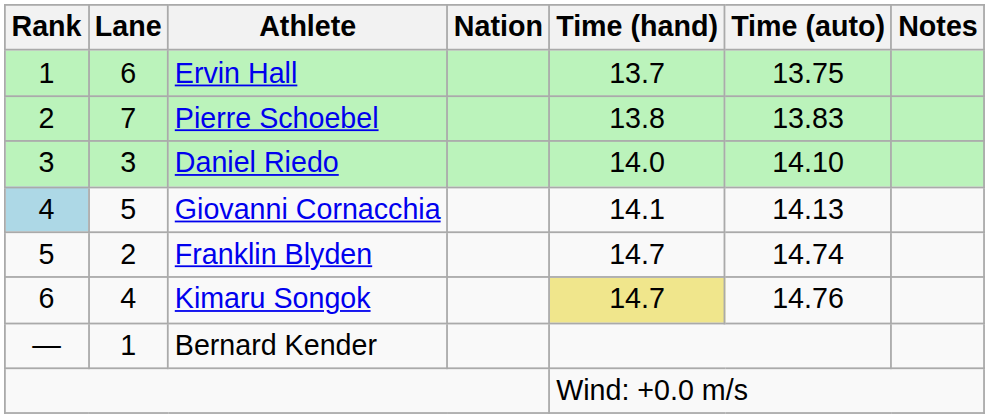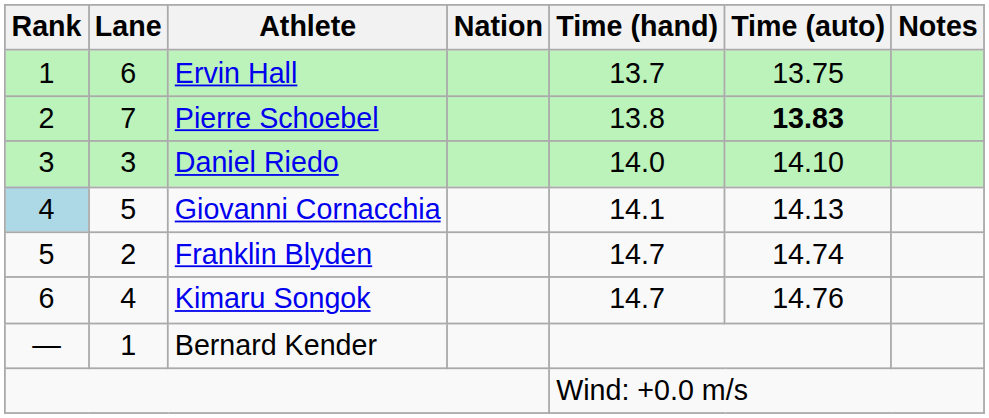(808, 118) normal -> (808, 118) bold
(637, 299) khaki background -> (637, 299) no background
